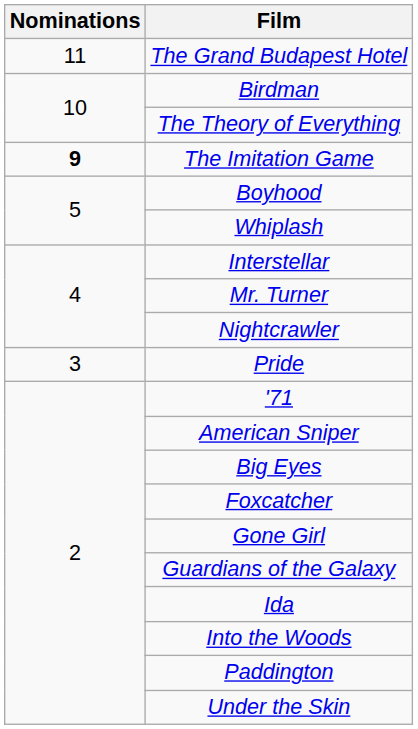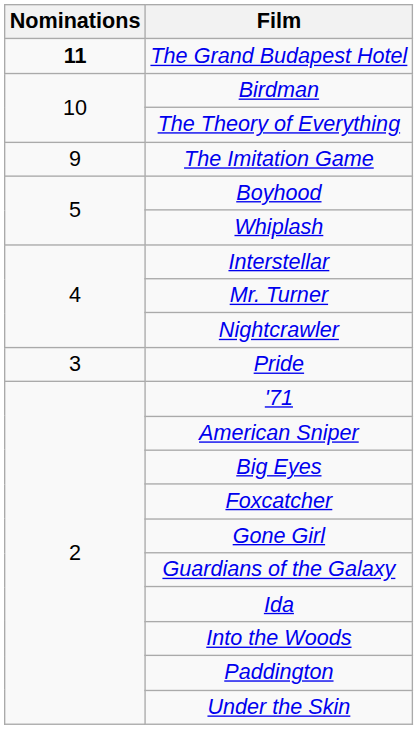(75, 55) normal -> (75, 55) bold
(75, 158) bold -> (75, 158) normal
